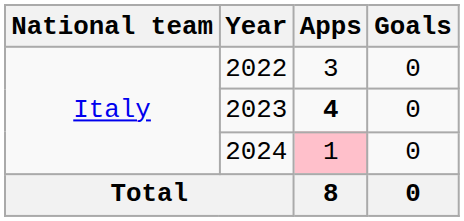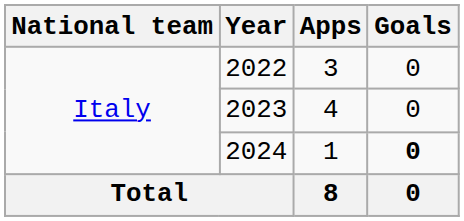(331, 110) bold -> (331, 110) normal
(331, 153) pink background -> (331, 153) no background
(413, 153) normal -> (413, 153) bold
